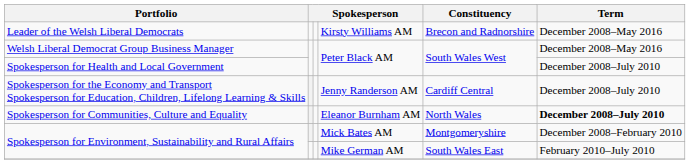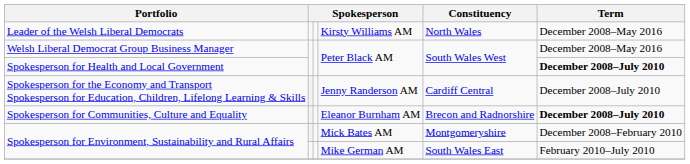(480, 31) Brecon and Radnorshire -> (453, 31) North Wales
(600, 66) normal -> (602, 66) bold
(453, 114) North Wales -> (480, 114) Brecon and Radnorshire
